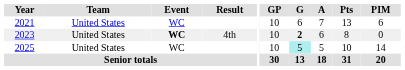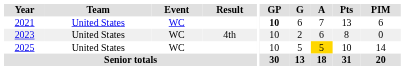(274, 22) normal -> (274, 22) bold
(177, 35) bold -> (177, 35) normal
(300, 35) bold -> (300, 35) normal
(300, 47) paleturquoise background -> (300, 47) no background
(322, 47) no background -> (322, 47) gold background
